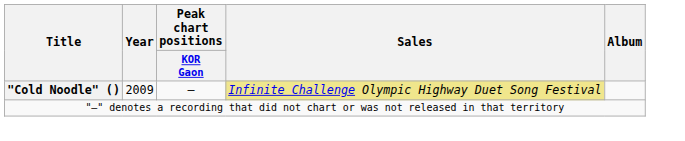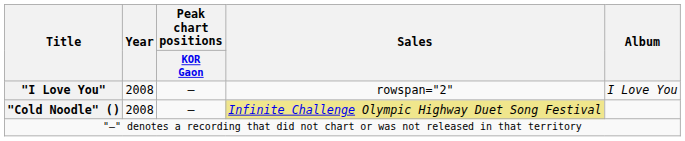+ row: (64, 90)
(140, 90) 2009 -> (140, 109) 2008
